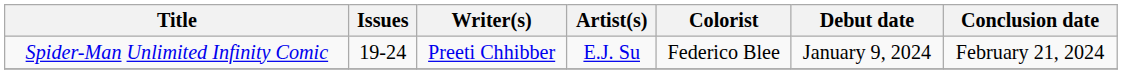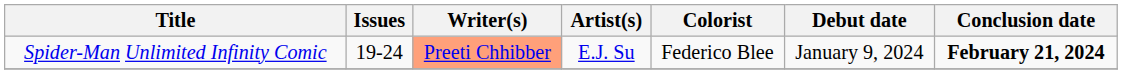(492, 52) no background -> (487, 52) lightsalmon background
(1030, 52) normal -> (1026, 52) bold
